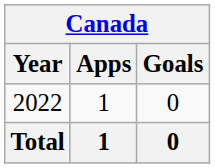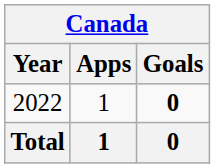(173, 102) normal -> (173, 102) bold
